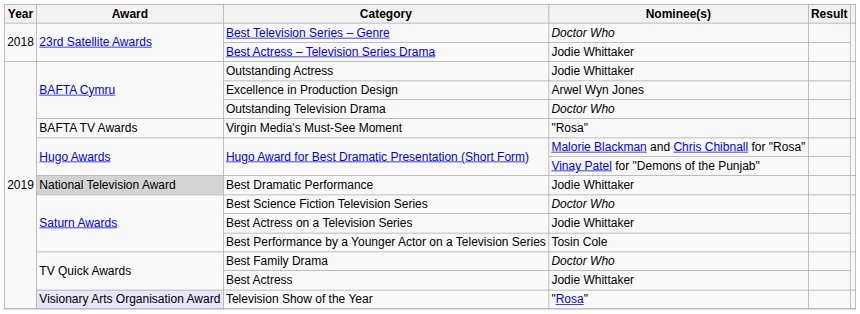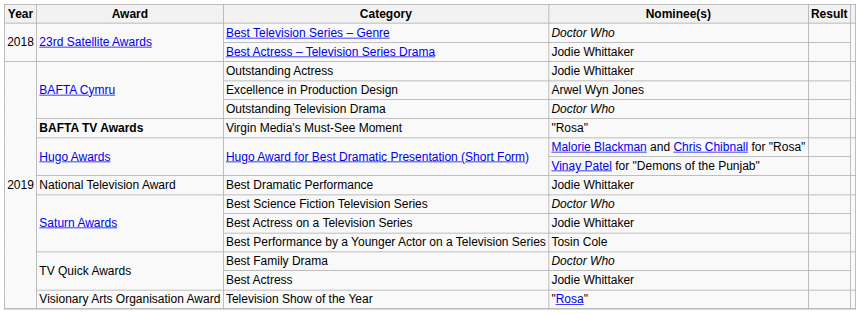(88, 128) normal -> (91, 128) bold
(108, 185) lightgrey background -> (108, 185) no background
(130, 299) lavender background -> (130, 299) no background
